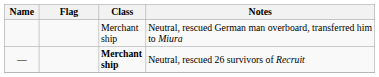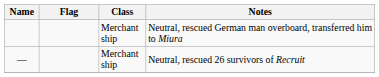(121, 59) bold -> (120, 59) normal
